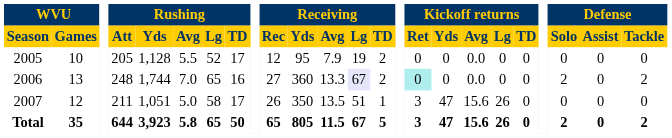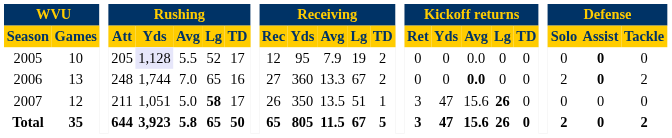(155, 58) no background -> (155, 58) lavender background
(601, 58) normal -> (601, 58) bold
(359, 79) lavender background -> (359, 79) no background
(418, 79) paleturquoise background -> (418, 79) no background
(476, 79) normal -> (476, 79) bold
(601, 79) normal -> (601, 79) bold
(214, 101) normal -> (214, 101) bold
(502, 101) normal -> (502, 101) bold
